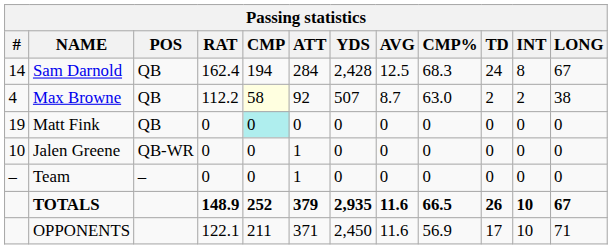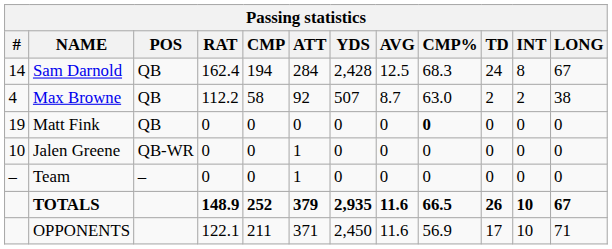(255, 97) lightyellow background -> (255, 97) no background
(251, 124) paleturquoise background -> (251, 124) no background
(427, 124) normal -> (427, 124) bold
